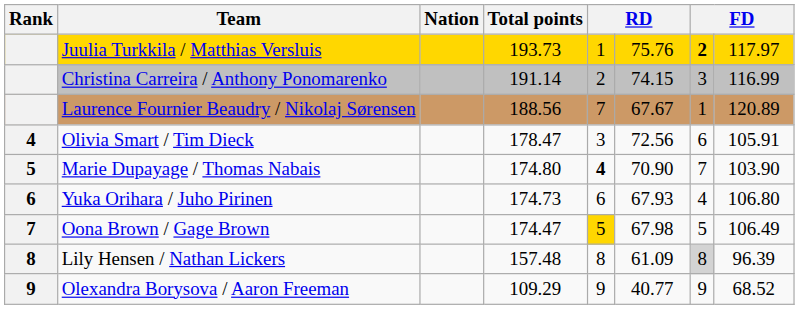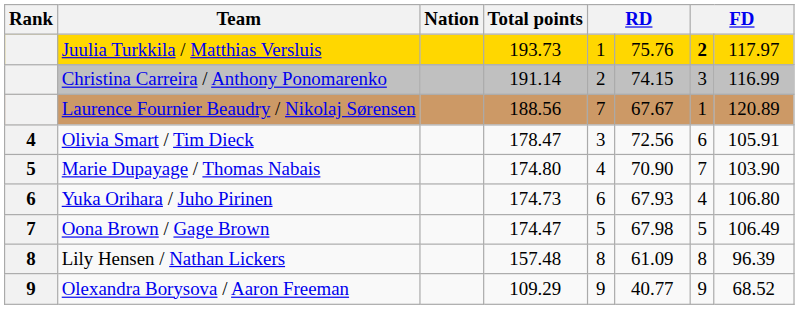(601, 169) bold -> (601, 169) normal
(601, 229) gold background -> (601, 229) no background
(702, 259) lightgrey background -> (702, 259) no background
